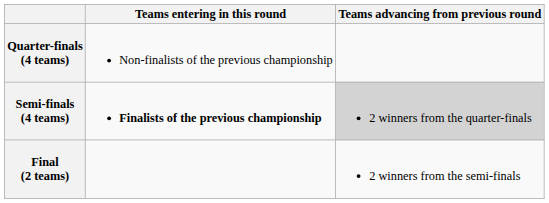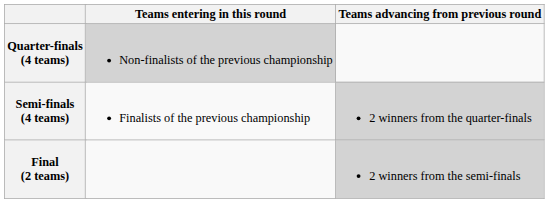(211, 60) no background -> (211, 60) lightgrey background
(211, 118) bold -> (211, 118) normal
(440, 176) no background -> (440, 176) lightgrey background
